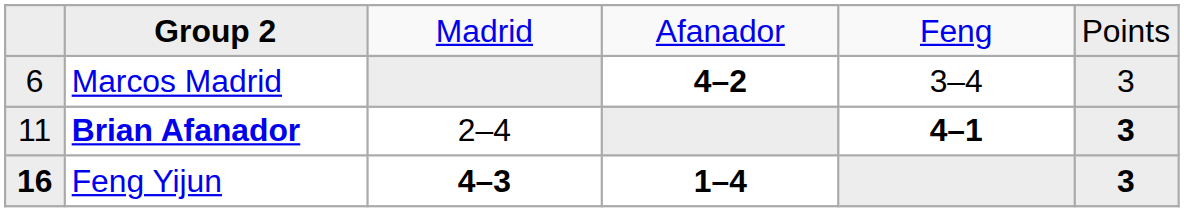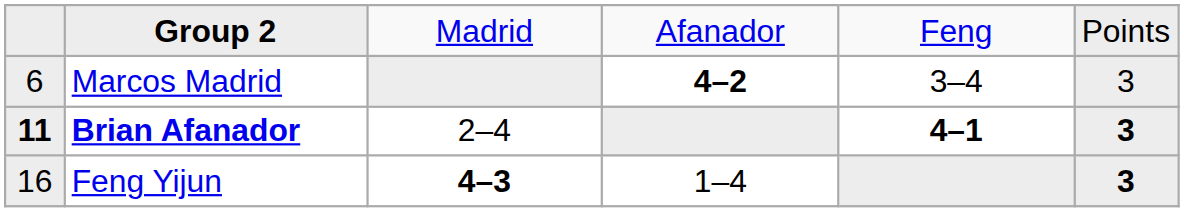(35, 131) normal -> (35, 131) bold
(35, 181) bold -> (35, 181) normal
(720, 181) bold -> (720, 181) normal
